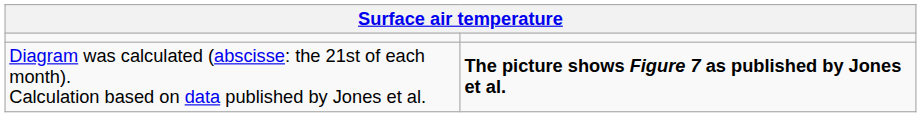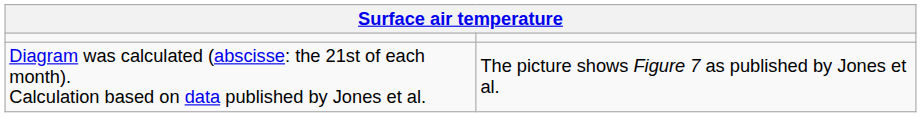(683, 76) bold -> (693, 76) normal
